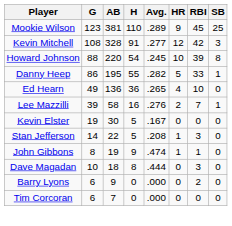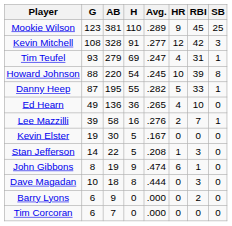+ row: (43, 58)
(92, 74) 86 -> (92, 89) 87
(178, 151) 1 -> (178, 167) 6
